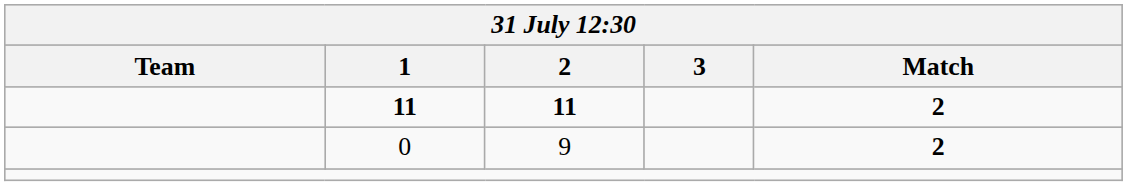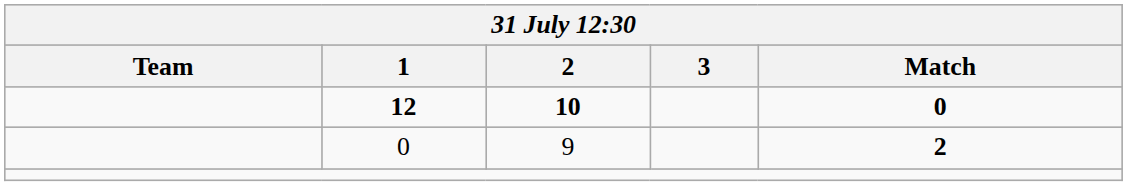(405, 106) 11 -> (403, 106) 12
(565, 106) 11 -> (568, 106) 10
(938, 106) 2 -> (940, 106) 0
